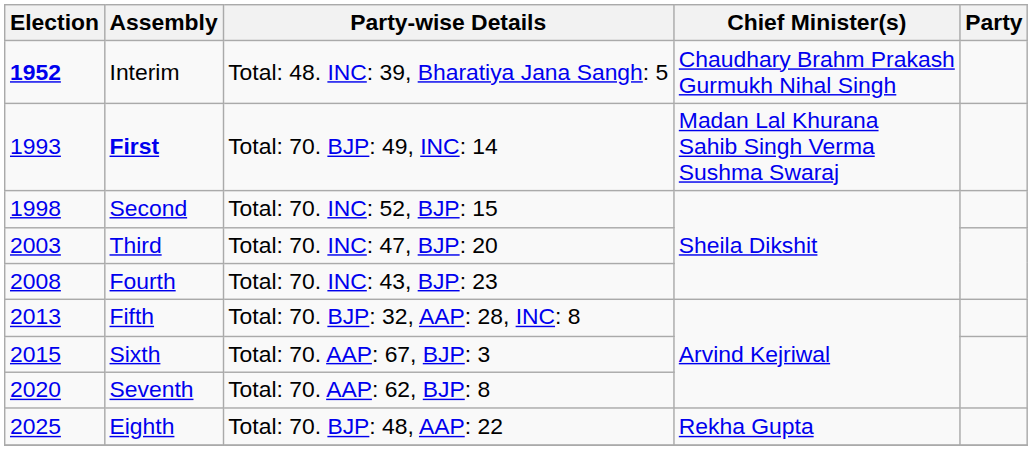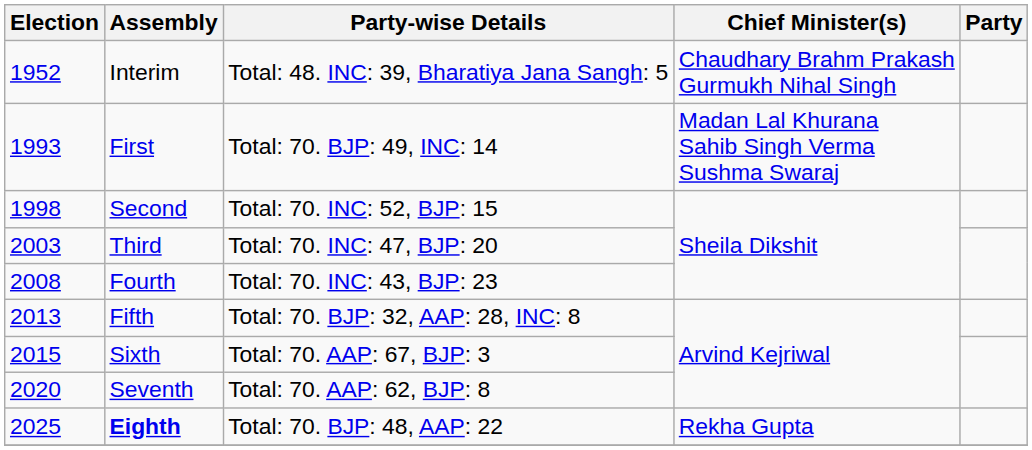(35, 71) bold -> (35, 71) normal
(134, 146) bold -> (132, 146) normal
(142, 426) normal -> (145, 426) bold
